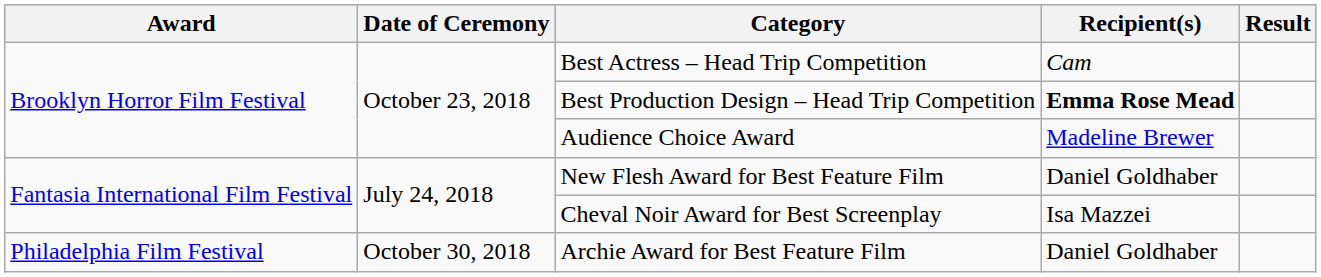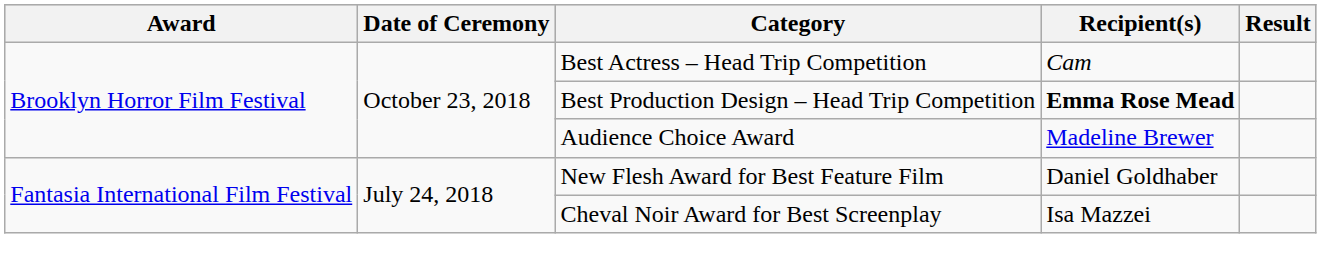- row: (733, 251)
